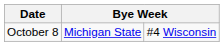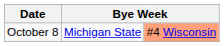(181, 32) no background -> (181, 32) lightsalmon background
